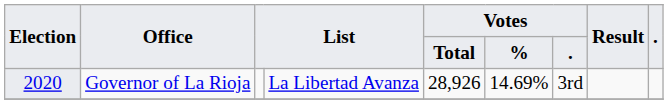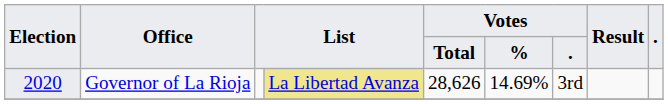(344, 83) no background -> (344, 83) khaki background
(454, 83) 28,926 -> (454, 83) 28,626
